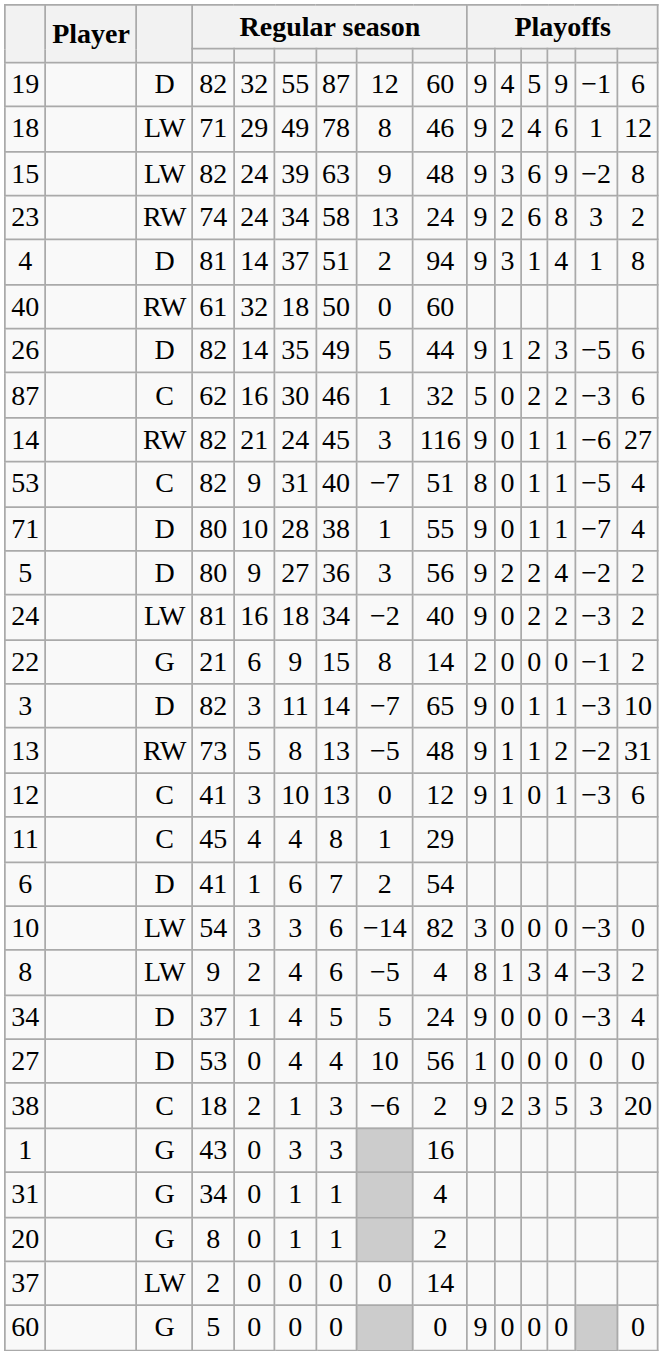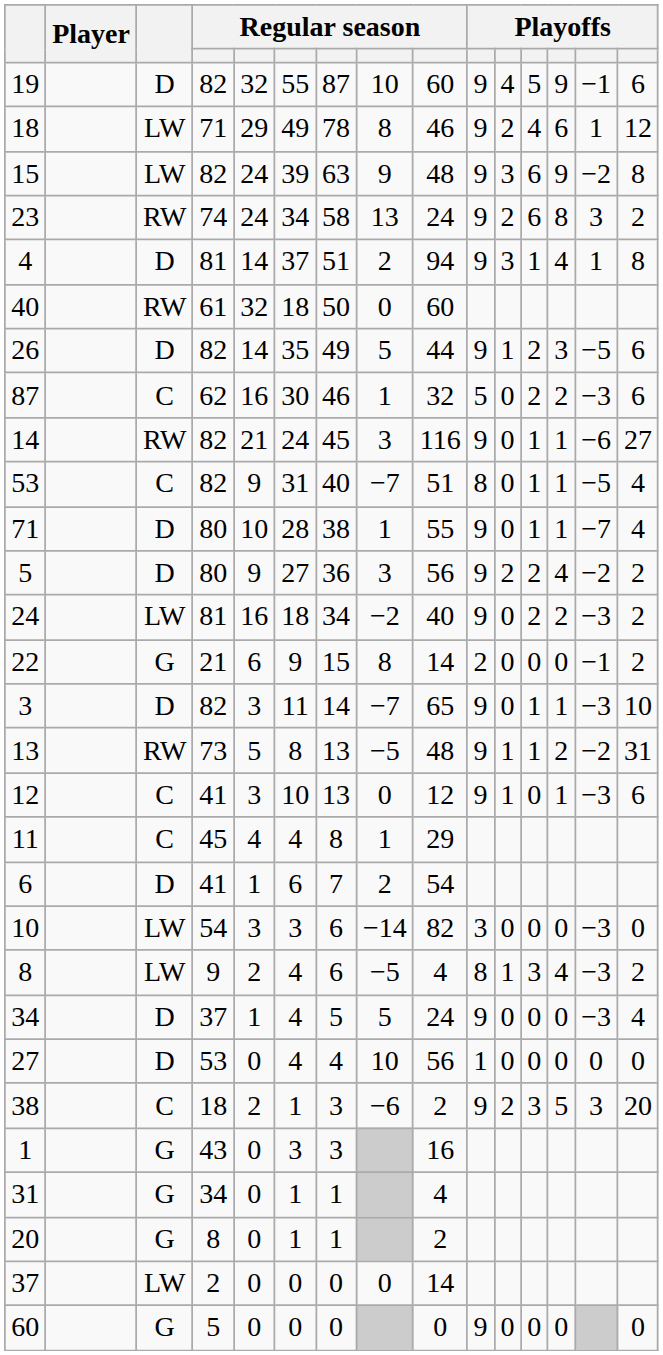(385, 84) 12 -> (385, 84) 10
